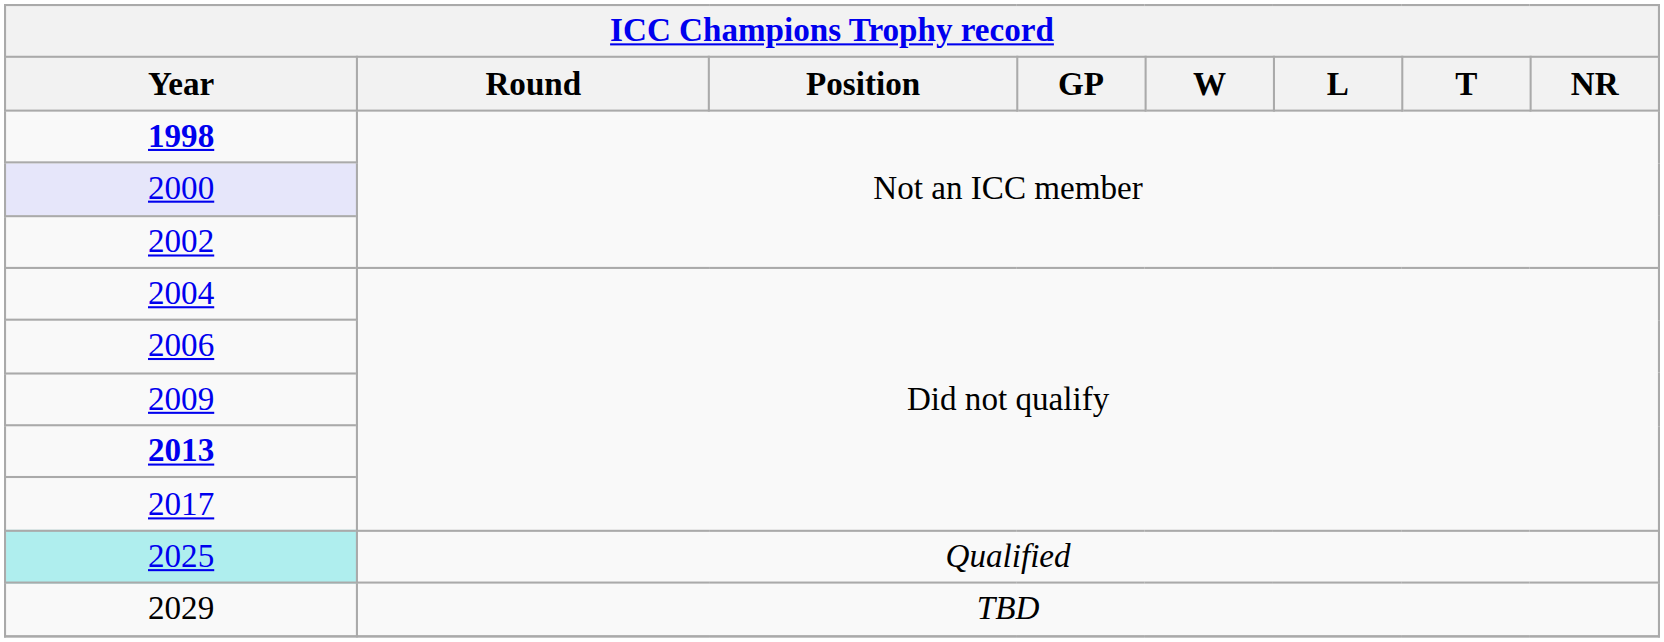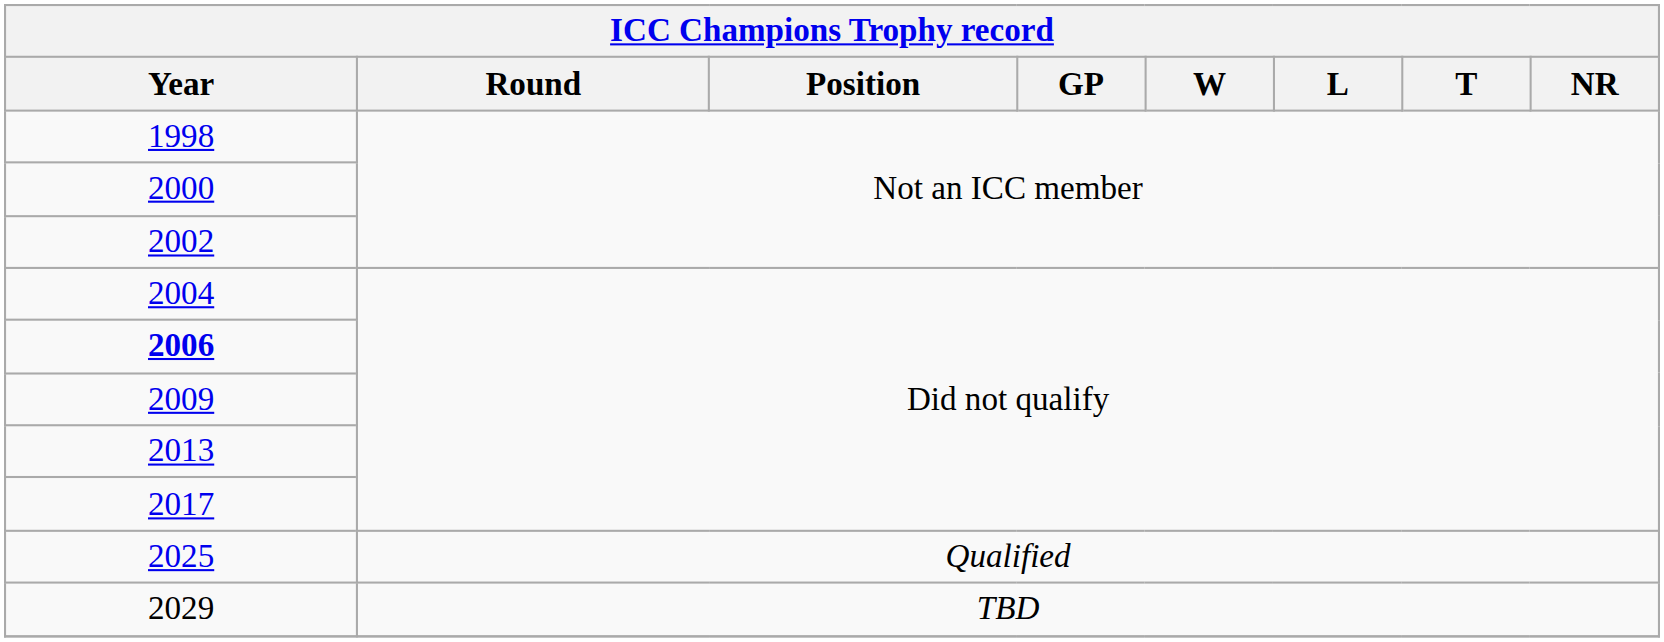(181, 135) bold -> (181, 135) normal
(181, 188) lavender background -> (181, 188) no background
(181, 345) normal -> (181, 345) bold
(181, 450) bold -> (181, 450) normal
(181, 556) paleturquoise background -> (181, 556) no background
